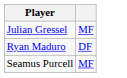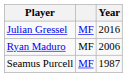+ column: (109, 13)
(85, 47) DF -> (86, 47) MF
